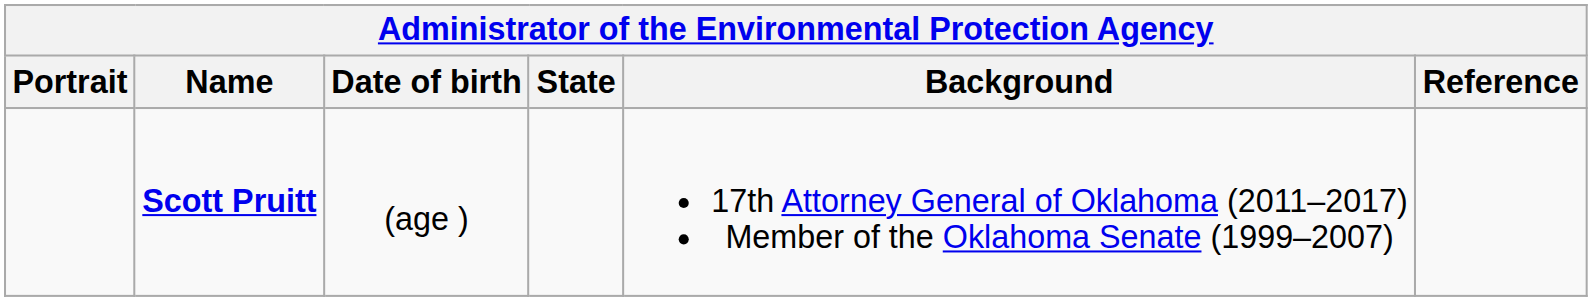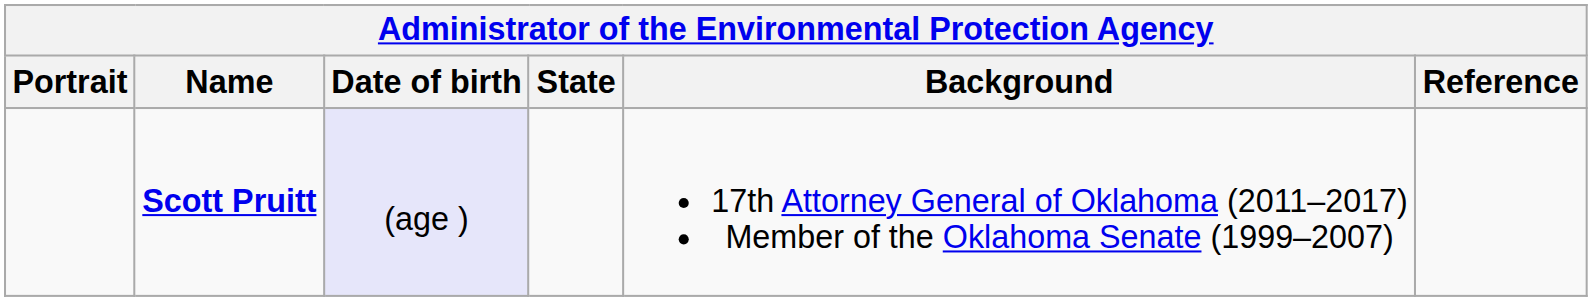(427, 219) no background -> (427, 219) lavender background
